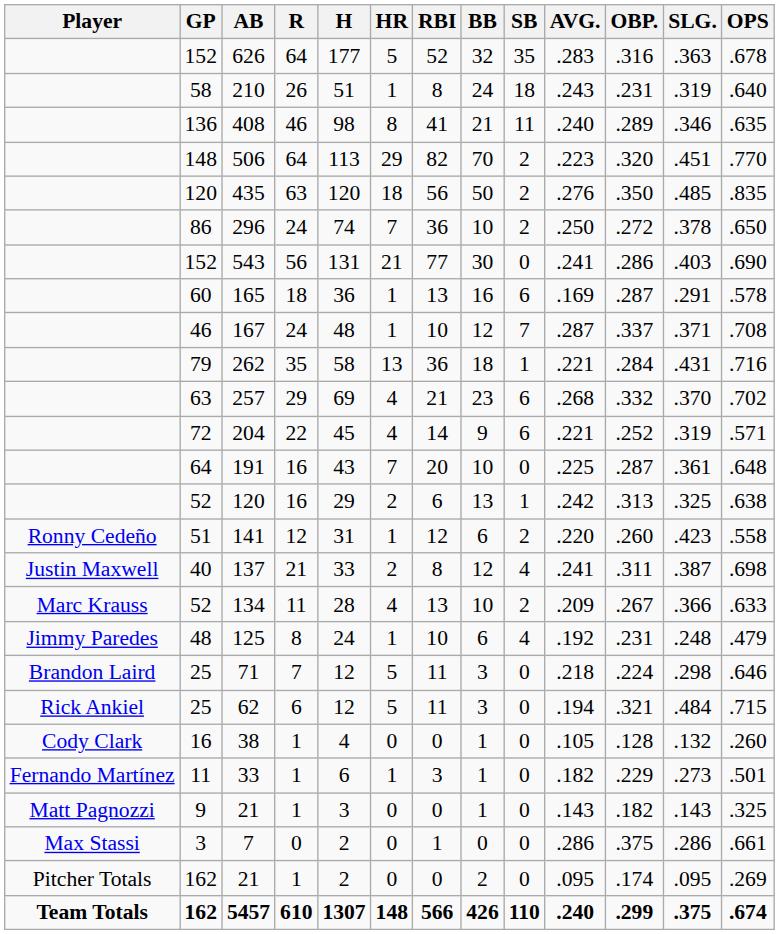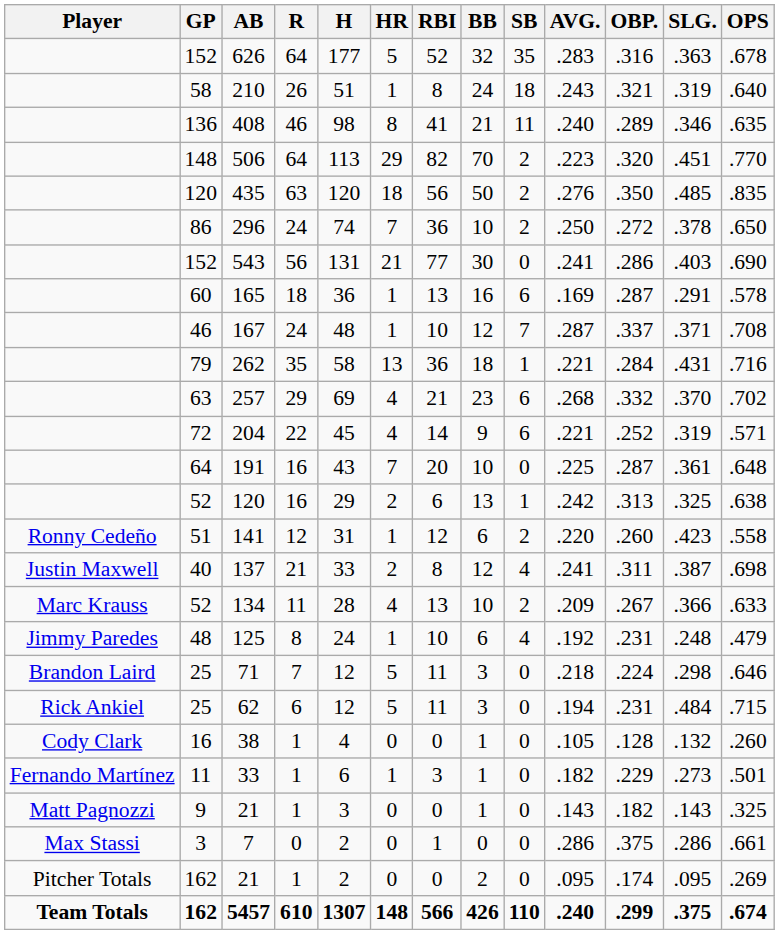(634, 90) .231 -> (634, 90) .321
(634, 706) .321 -> (634, 706) .231
